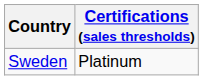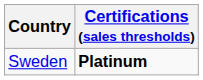(110, 61) normal -> (113, 61) bold
